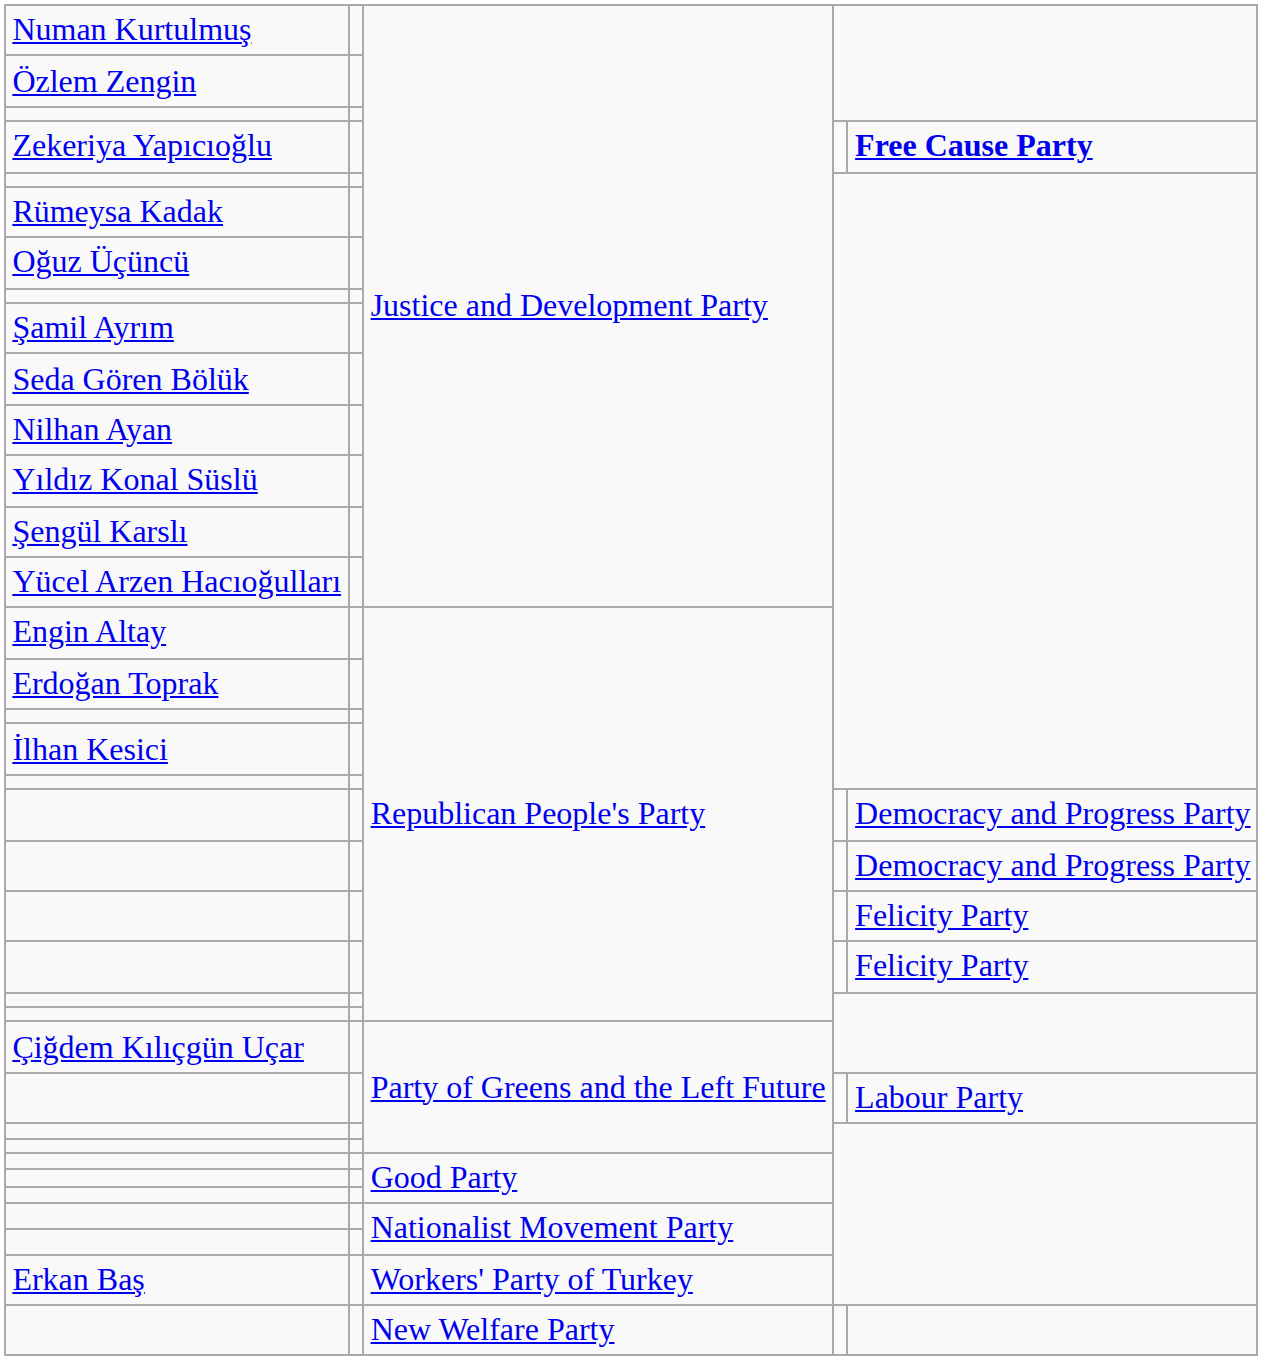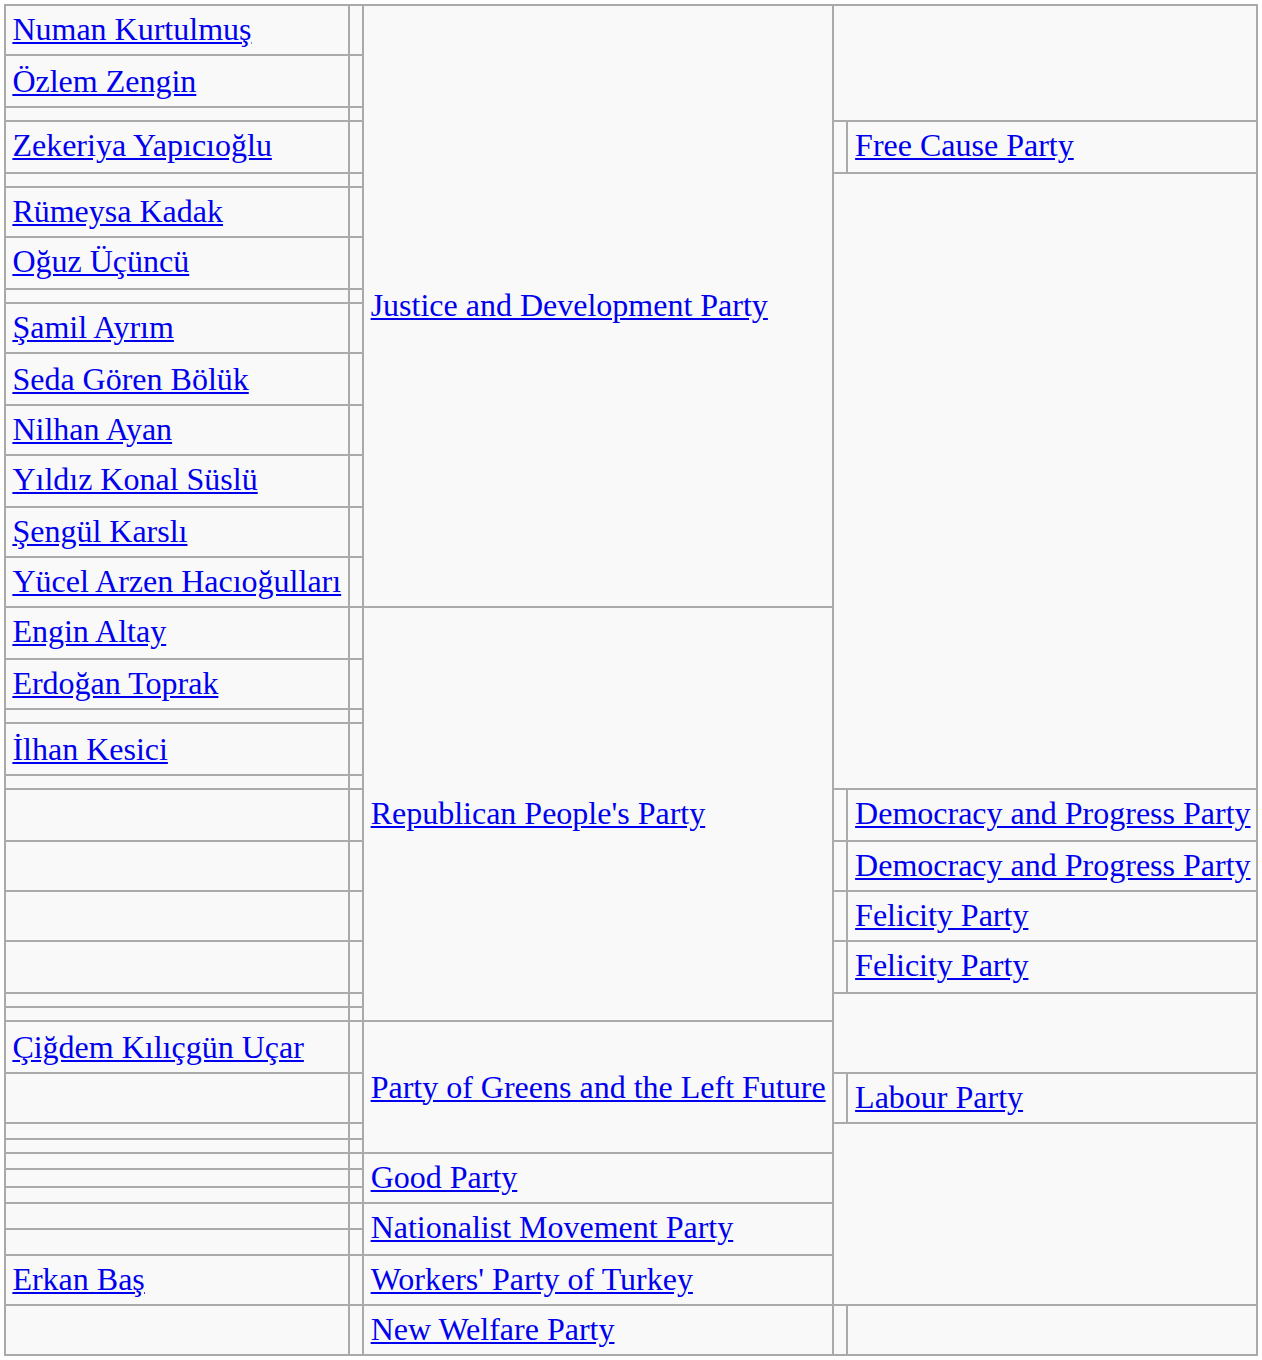(974, 146) bold -> (964, 146) normal
